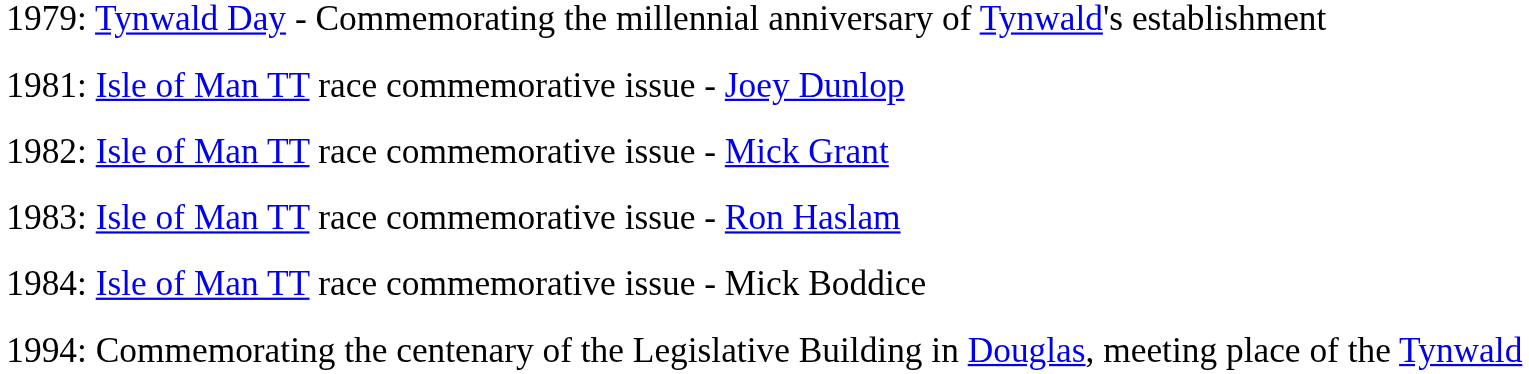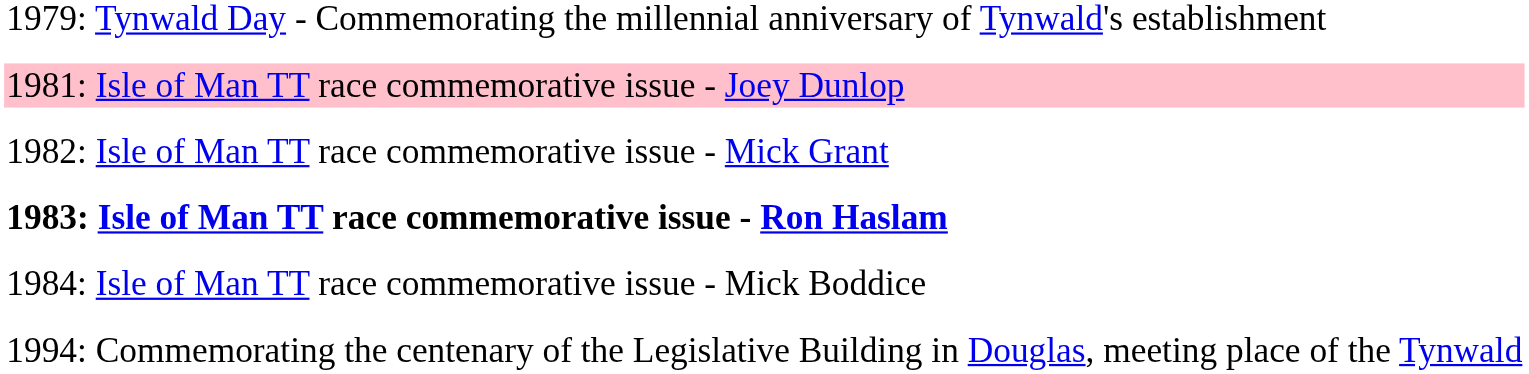(455, 84) no background -> (455, 84) pink background
(453, 217) normal -> (477, 217) bold
